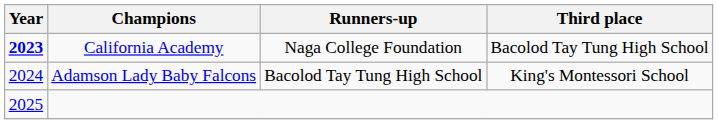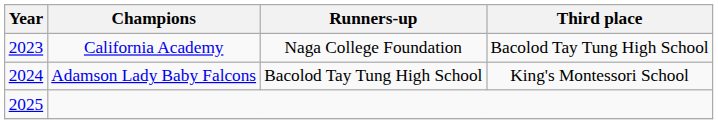(26, 47) bold -> (26, 47) normal
